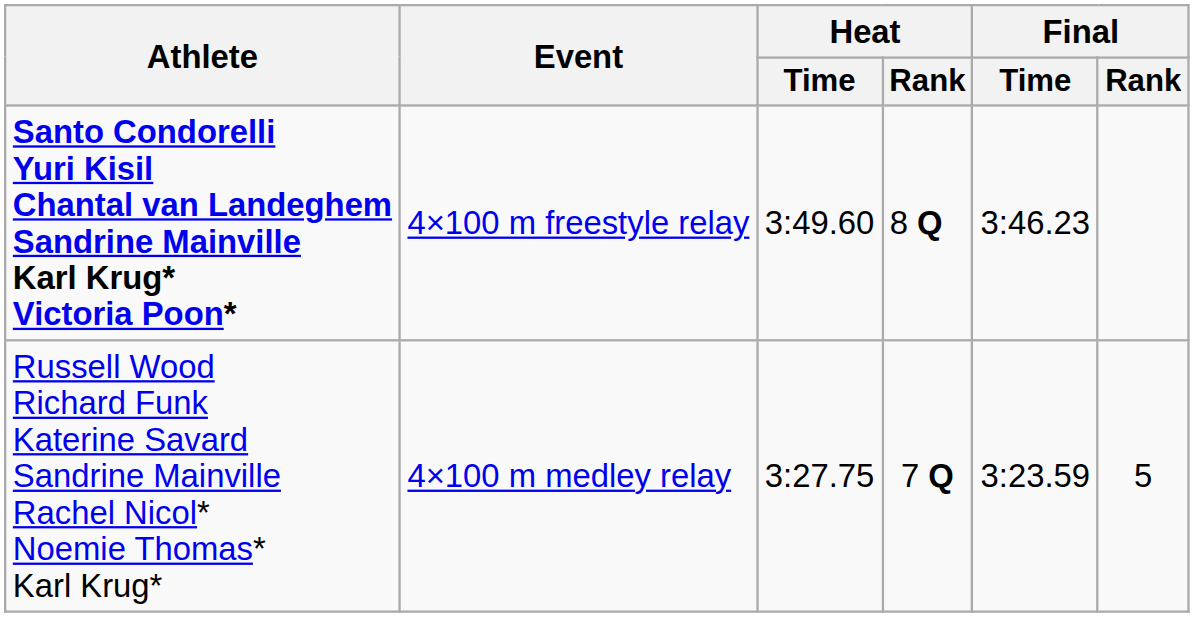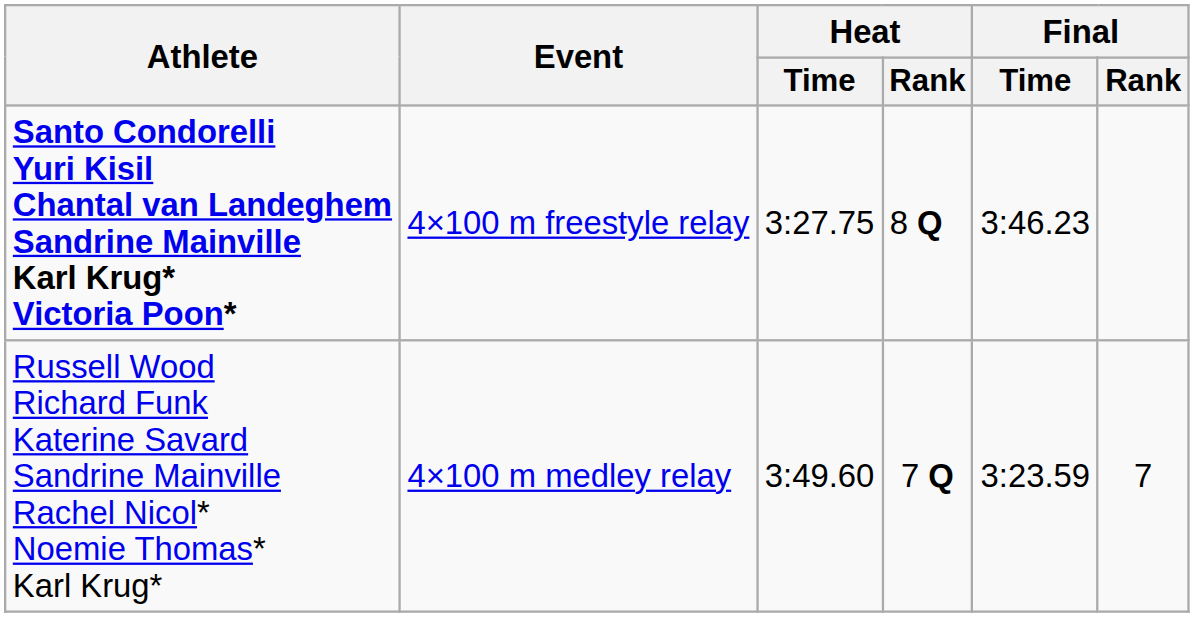(820, 223) 3:49.60 -> (820, 223) 3:27.75
(820, 476) 3:27.75 -> (820, 476) 3:49.60
(1143, 476) 5 -> (1143, 476) 7
